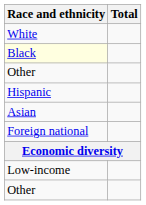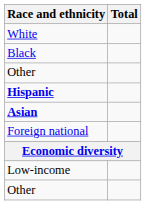(22, 53) lightyellow background -> (22, 53) no background
(29, 92) normal -> (31, 92) bold
(22, 111) normal -> (22, 111) bold
